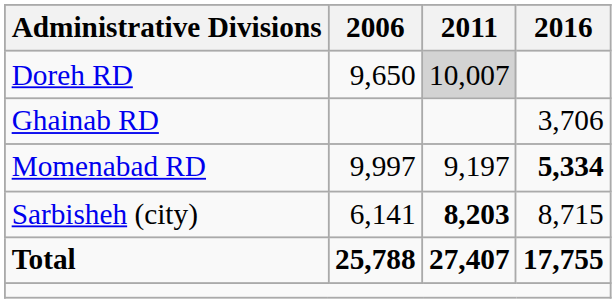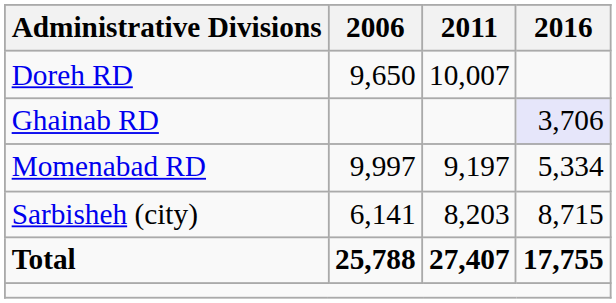(469, 74) lightgrey background -> (469, 74) no background
(571, 120) no background -> (571, 120) lavender background
(571, 167) bold -> (571, 167) normal
(477, 213) bold -> (477, 213) normal
